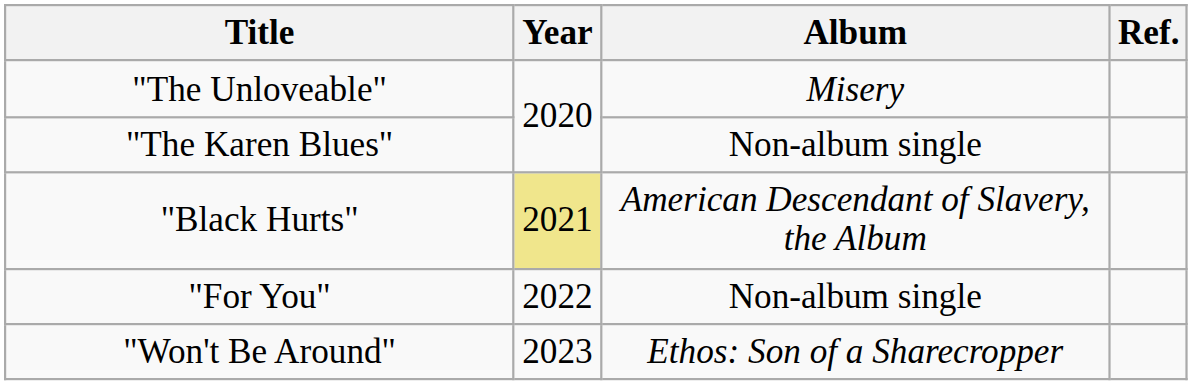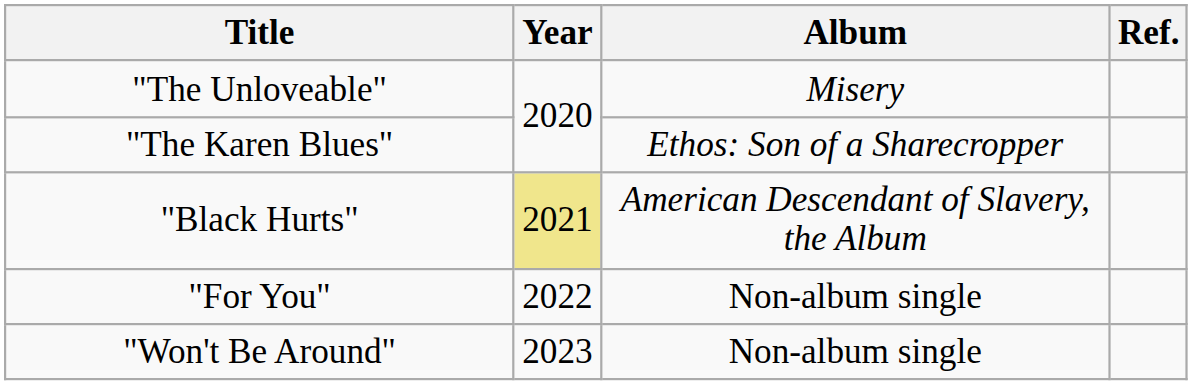(855, 144) Non-album single -> (855, 144) Ethos: Son of a Sharecropper
(855, 351) Ethos: Son of a Sharecropper -> (855, 351) Non-album single
